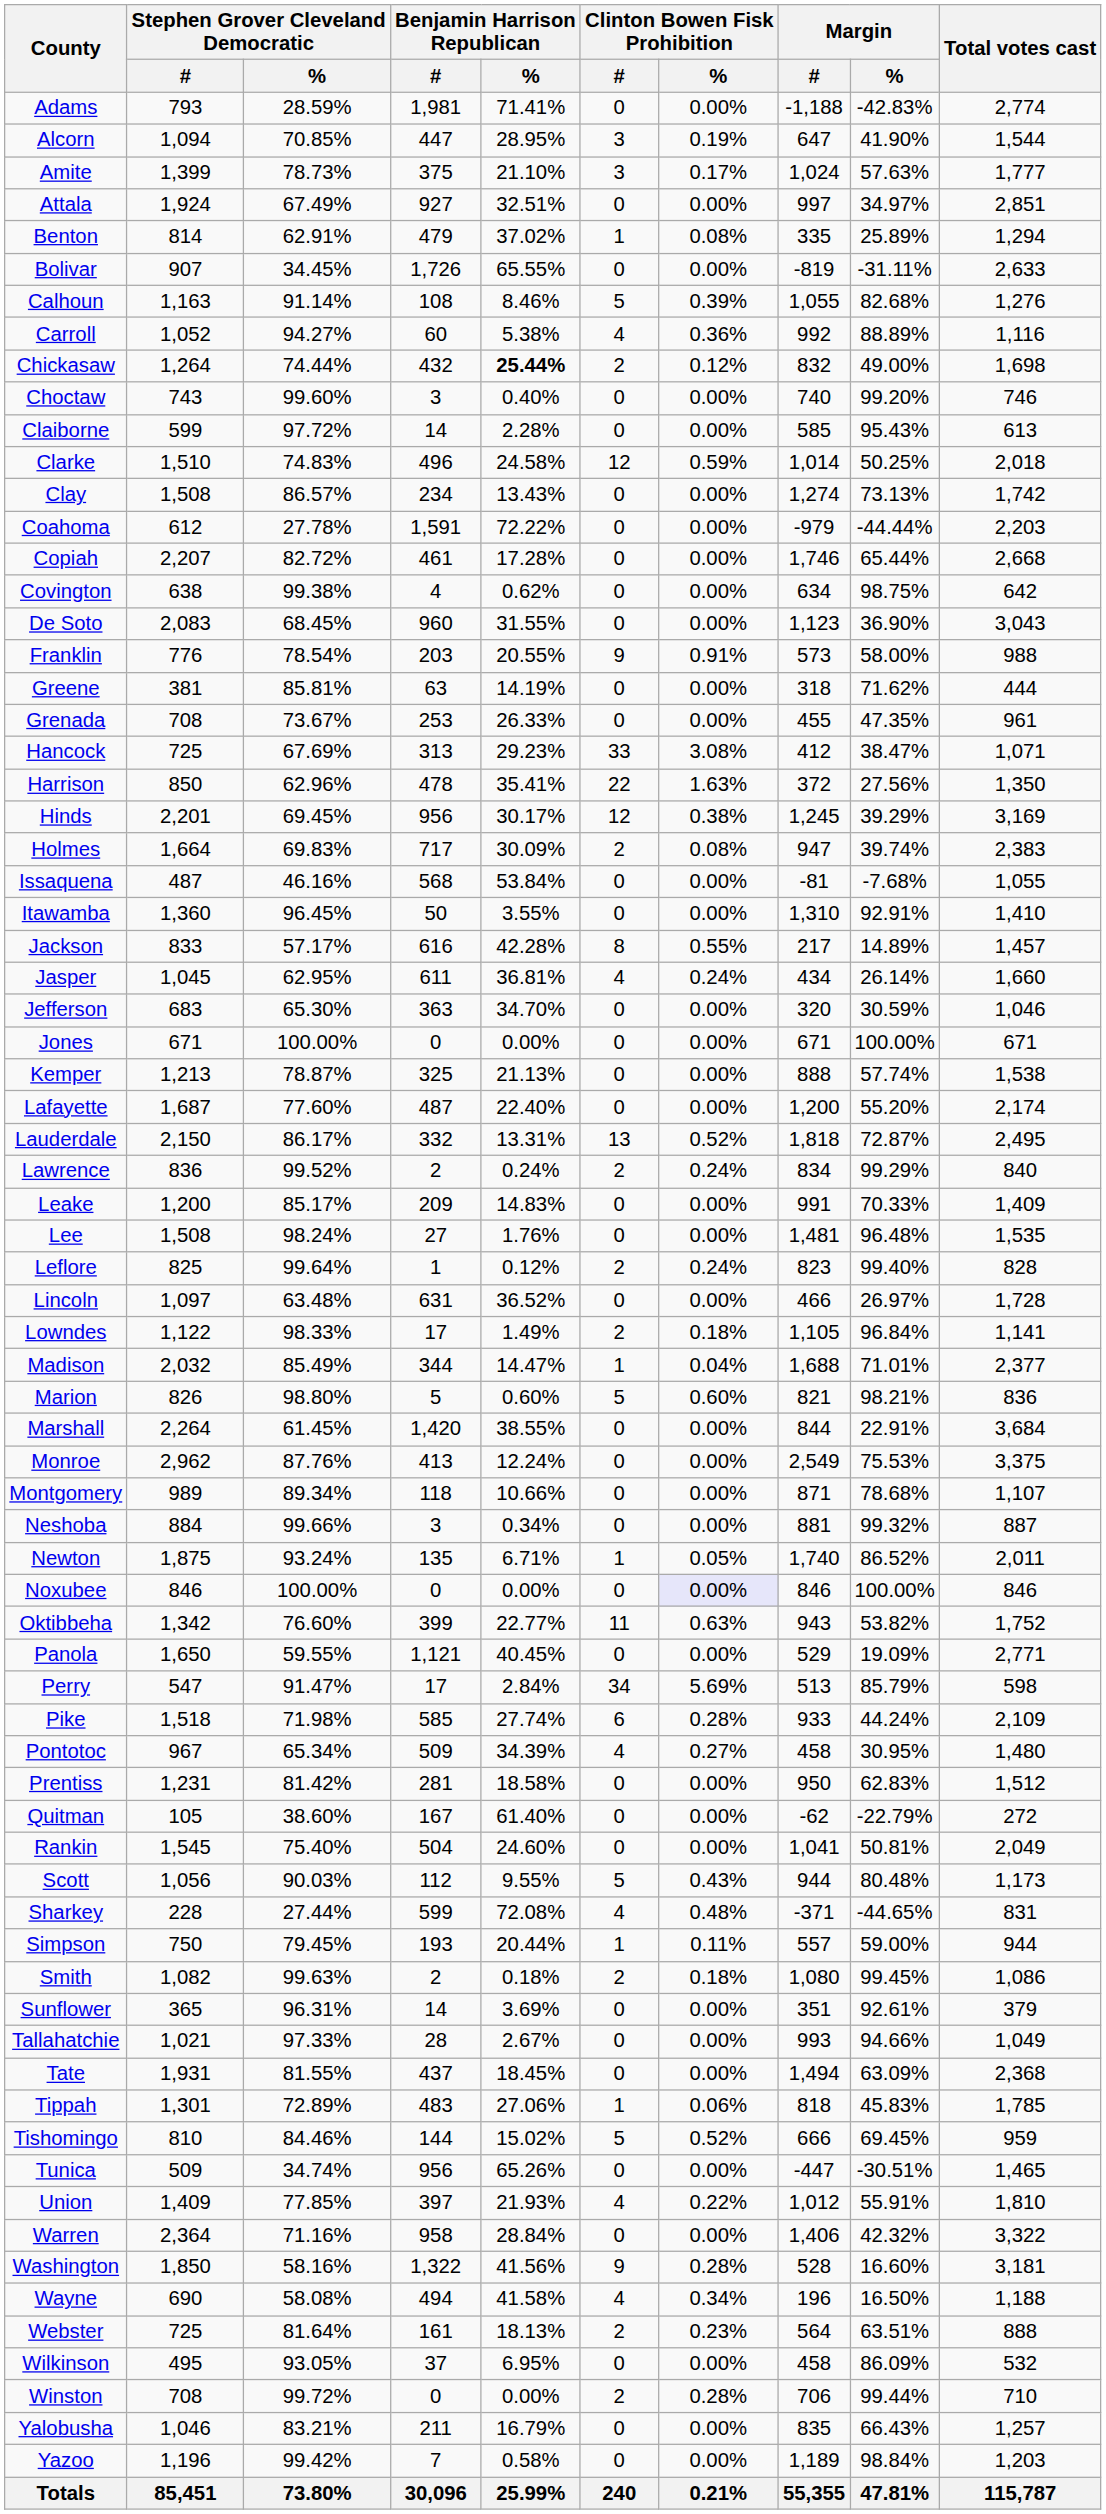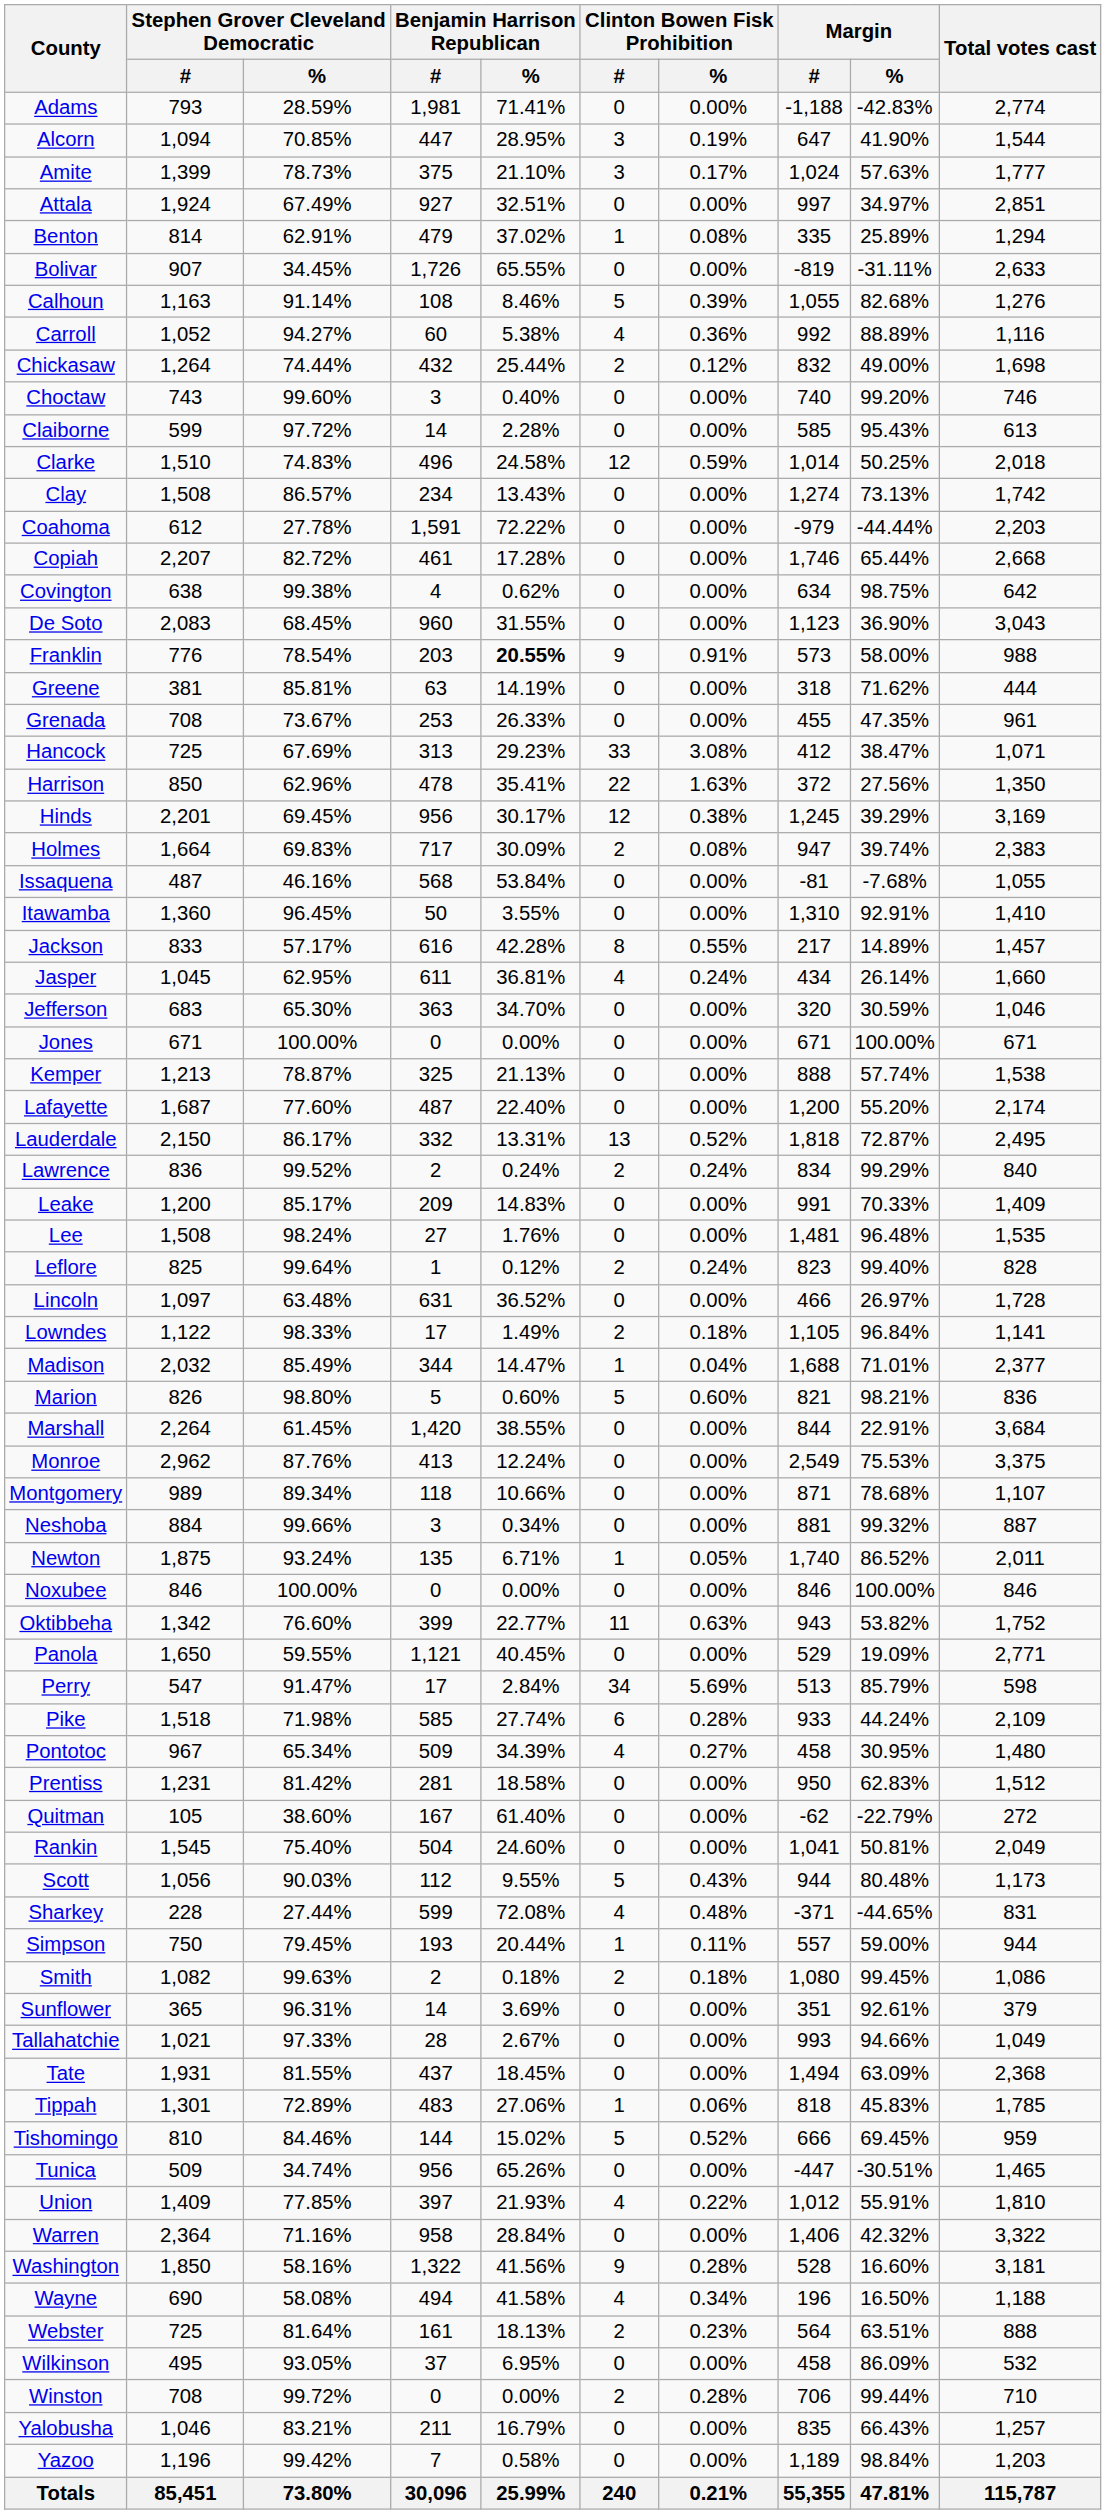(531, 365) bold -> (531, 365) normal
(531, 655) normal -> (531, 655) bold
(718, 1590) lavender background -> (718, 1590) no background
